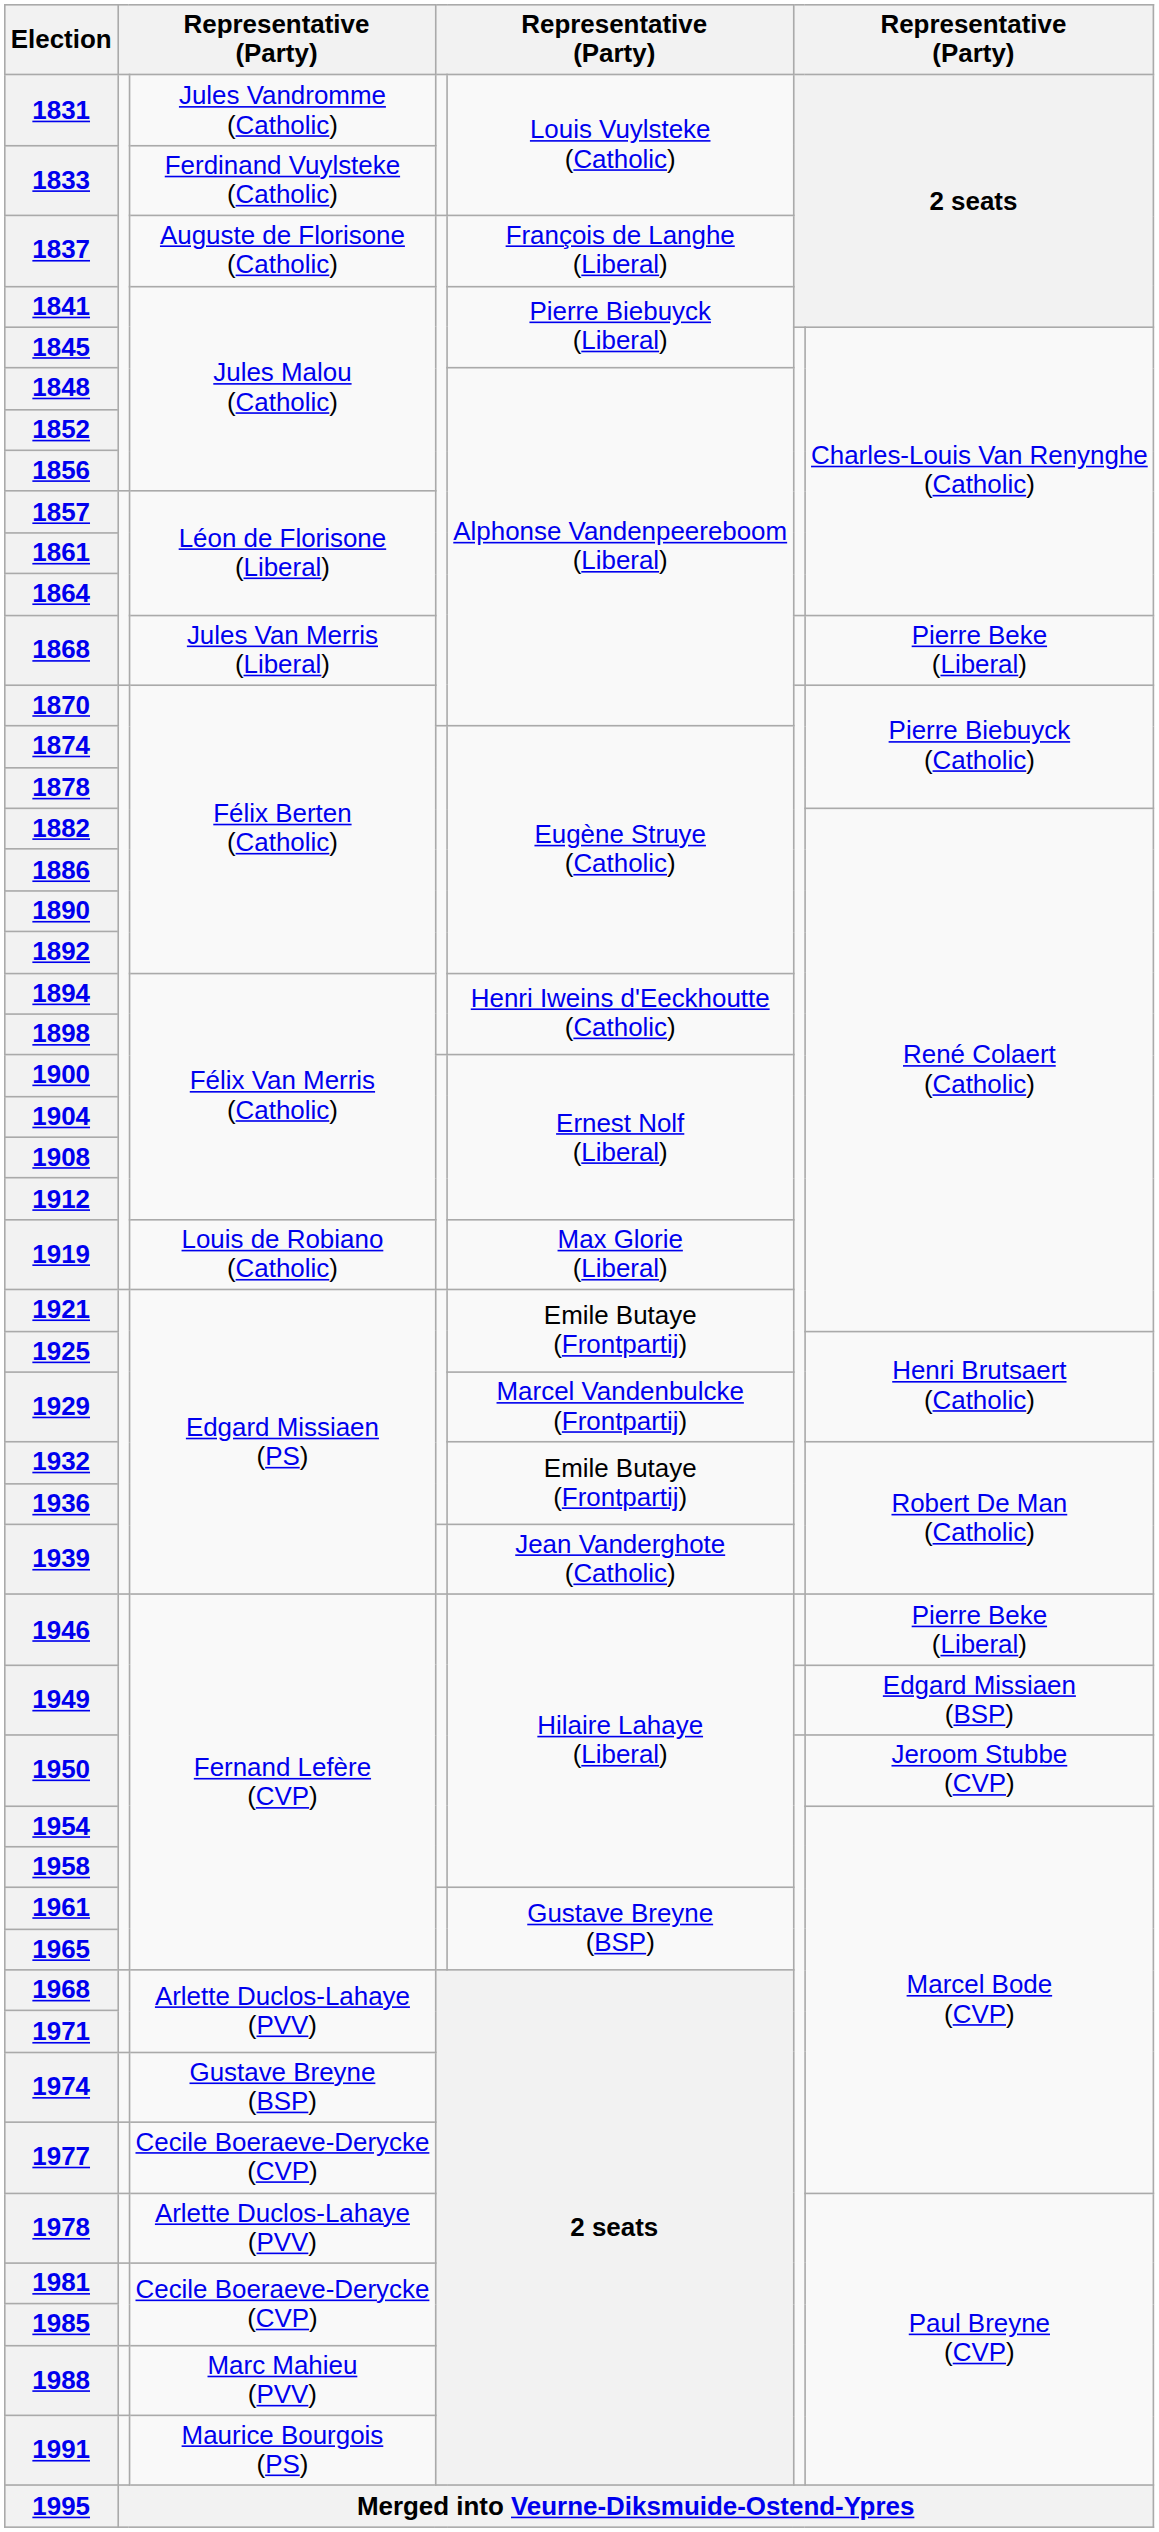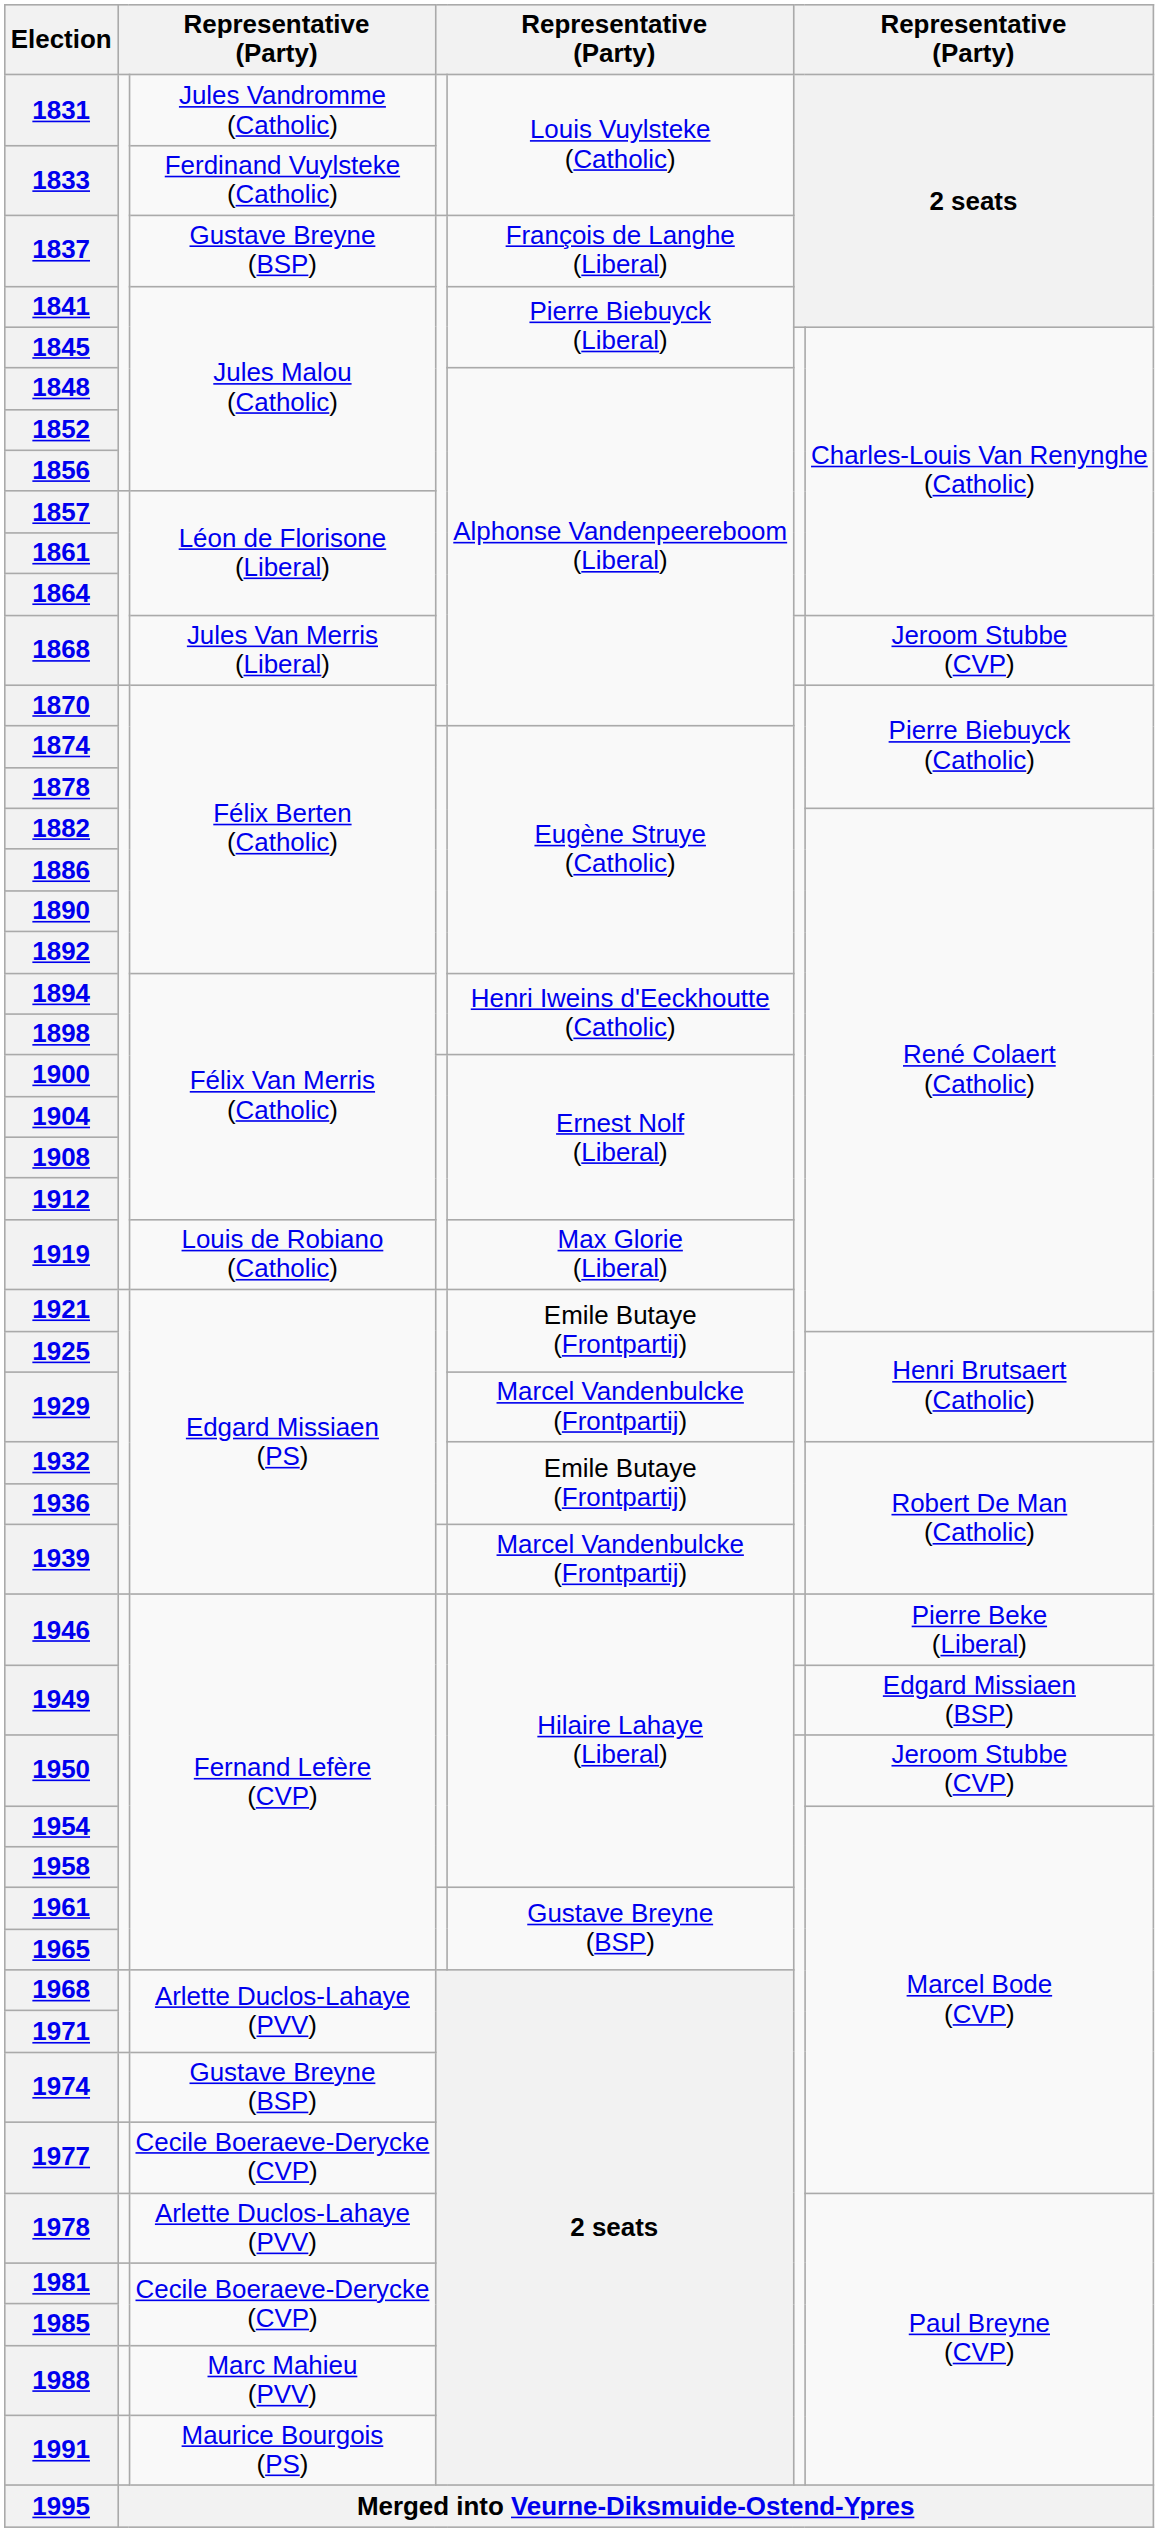(282, 250) Auguste de Florisone (Catholic) -> (282, 250) Gustave Breyne (BSP)
(979, 649) Pierre Beke (Liberal) -> (979, 649) Jeroom Stubbe (CVP)
(620, 1559) Jean Vanderghote (Catholic) -> (620, 1559) Marcel Vandenbulcke (Frontpartij)
